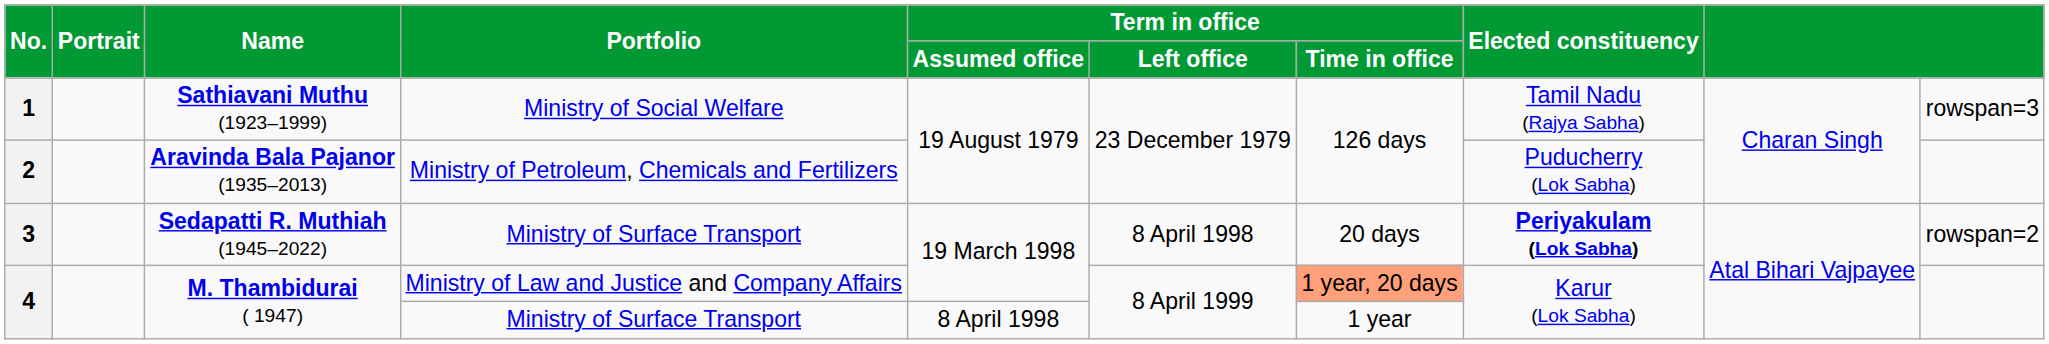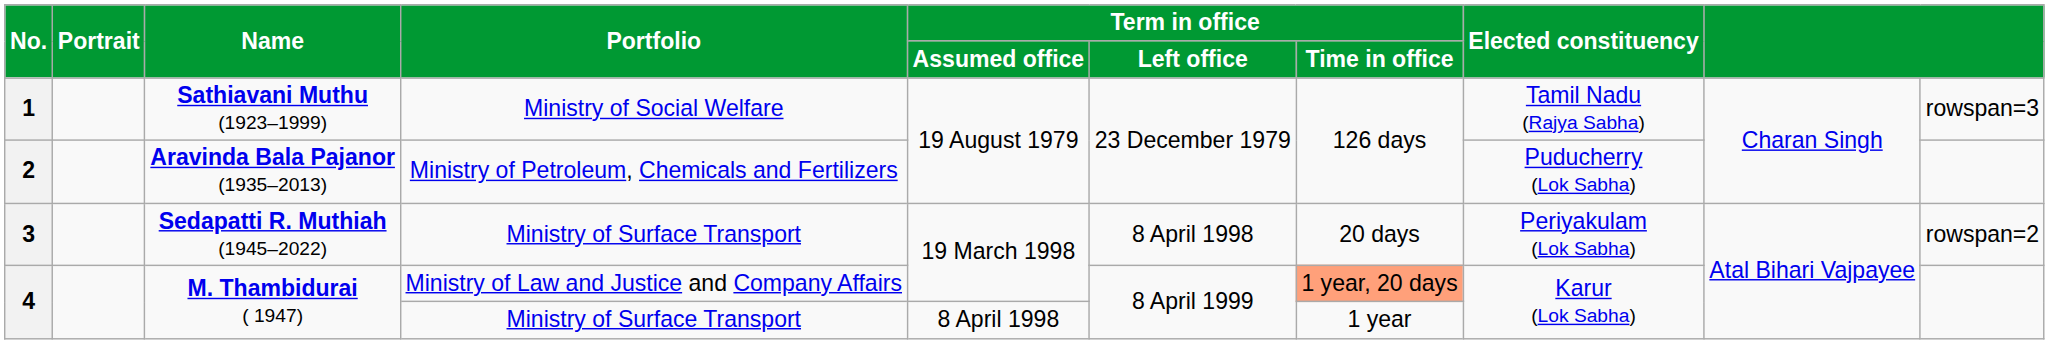(1584, 233) bold -> (1584, 233) normal
